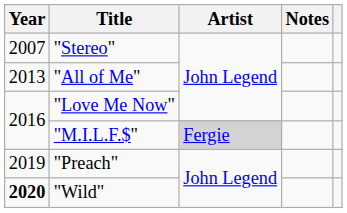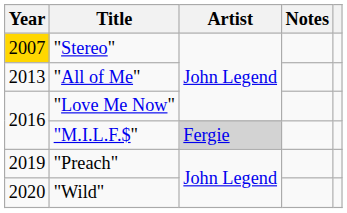(27, 47) no background -> (27, 47) gold background
(27, 192) bold -> (27, 192) normal
